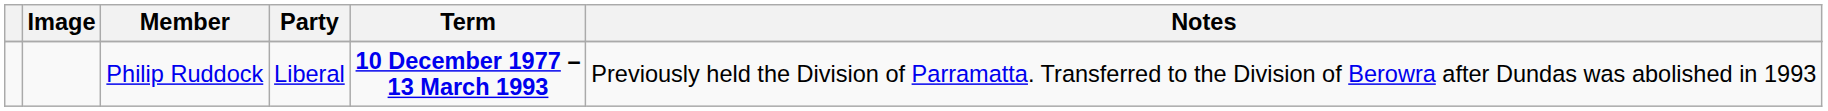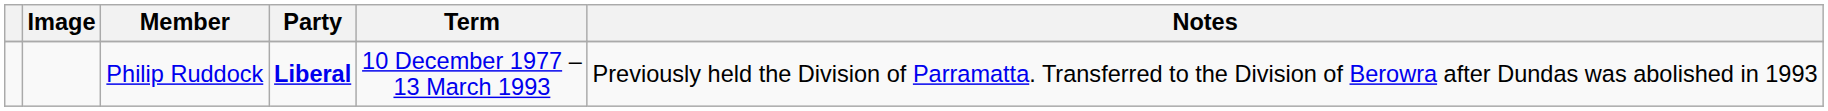(309, 73) normal -> (313, 73) bold
(468, 73) bold -> (472, 73) normal
